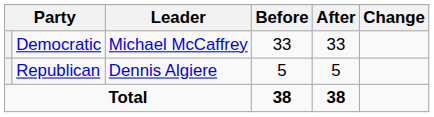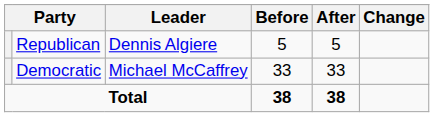rows swapped: (59, 44) <-> (58, 71)
